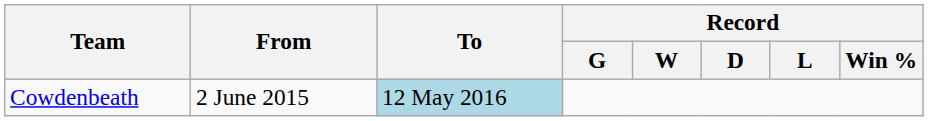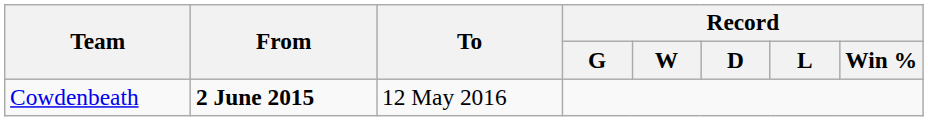(253, 97) normal -> (255, 97) bold
(444, 97) lightblue background -> (444, 97) no background
